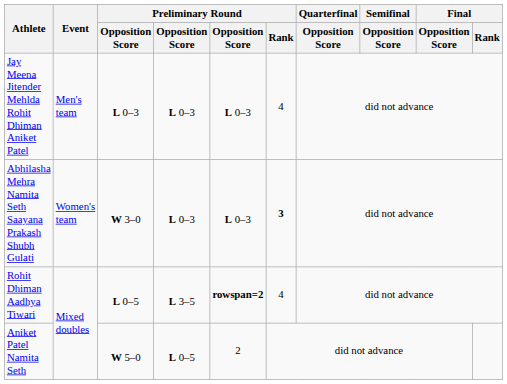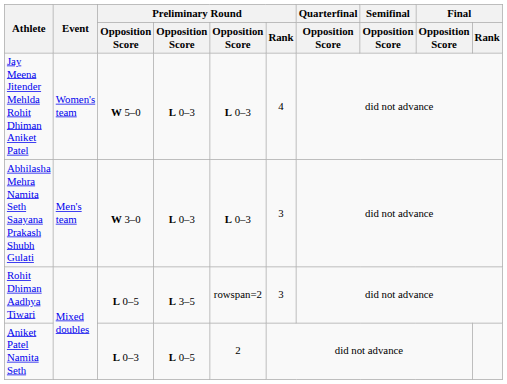(69, 106) Men's team -> (75, 106) Women's team
(126, 113) L 0–3 -> (126, 113) W 5–0
(75, 213) Women's team -> (69, 213) Men's team
(281, 213) bold -> (281, 213) normal
(238, 295) bold -> (238, 295) normal
(281, 295) 4 -> (281, 295) 3
(126, 357) W 5–0 -> (126, 357) L 0–3
